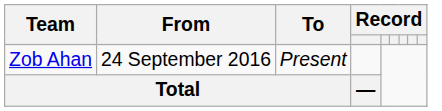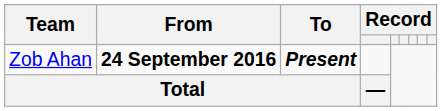(186, 59) normal -> (189, 59) bold
(313, 59) normal -> (321, 59) bold
